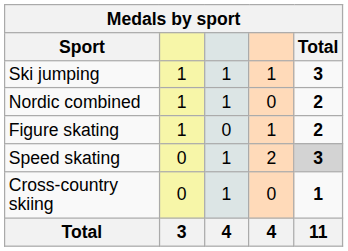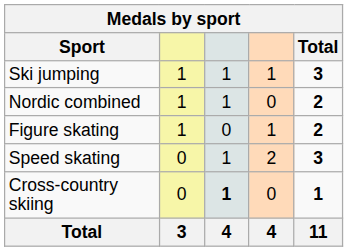(318, 158) lightgrey background -> (318, 158) no background
(226, 195) normal -> (226, 195) bold
